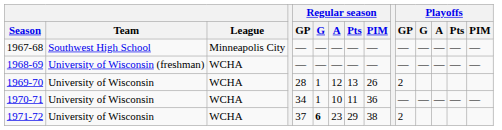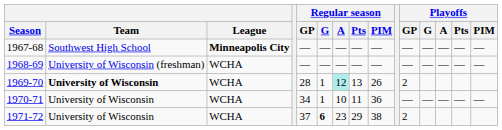(247, 47) normal -> (249, 47) bold
(101, 82) normal -> (103, 82) bold
(337, 82) no background -> (341, 82) paleturquoise background
